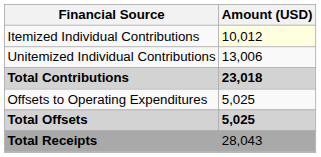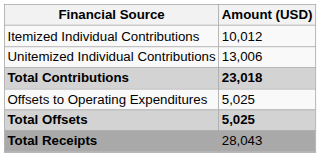(242, 36) lightyellow background -> (242, 36) no background
